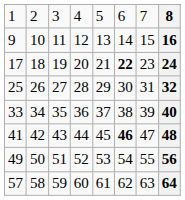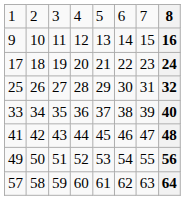(125, 64) bold -> (125, 64) normal
(125, 135) bold -> (125, 135) normal
